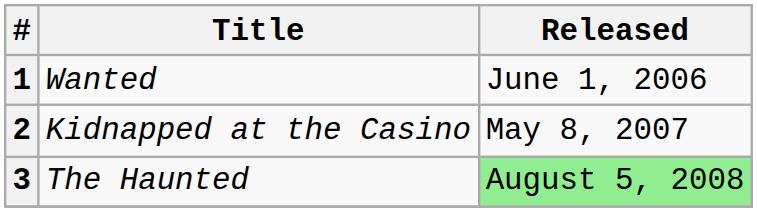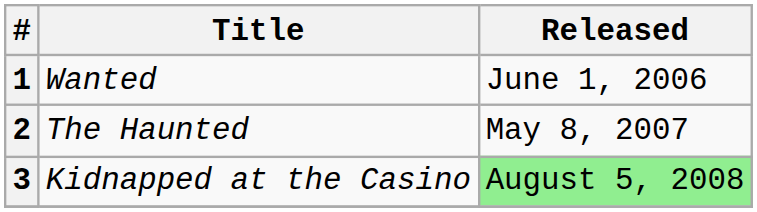(258, 131) Kidnapped at the Casino -> (147, 131) The Haunted
(147, 181) The Haunted -> (258, 181) Kidnapped at the Casino
